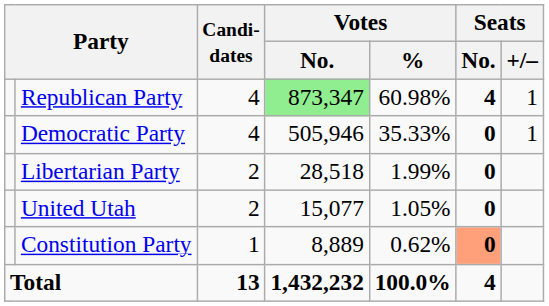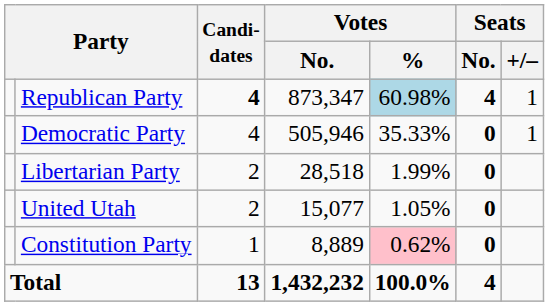(254, 97) normal -> (254, 97) bold
(326, 97) lightgreen background -> (326, 97) no background
(415, 97) no background -> (415, 97) lightblue background
(420, 245) no background -> (420, 245) pink background
(490, 245) lightsalmon background -> (490, 245) no background
